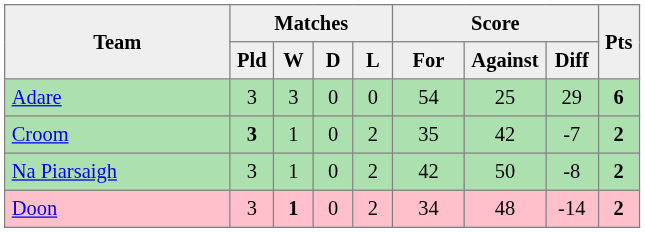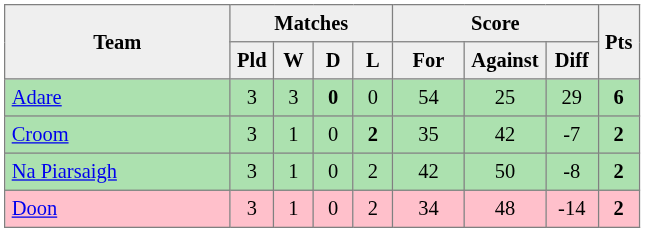(333, 97) normal -> (333, 97) bold
(252, 134) bold -> (252, 134) normal
(373, 134) normal -> (373, 134) bold
(293, 208) bold -> (293, 208) normal
